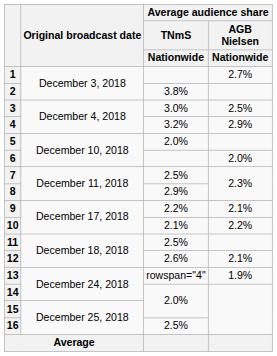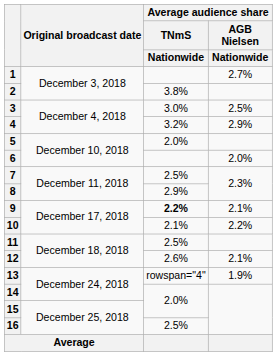(176, 208) normal -> (176, 208) bold
